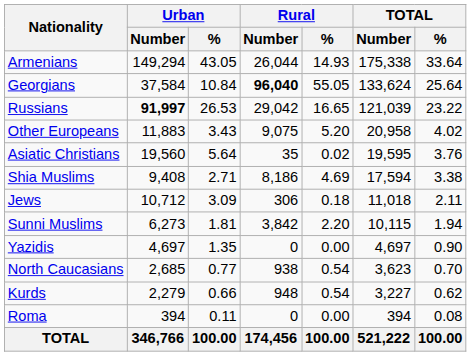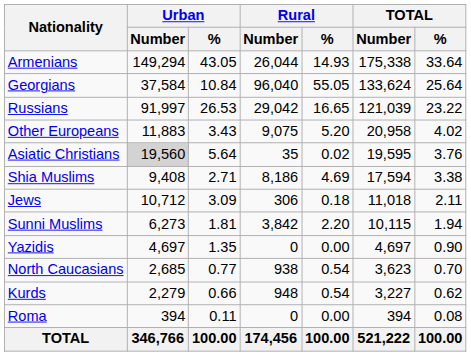(276, 85) bold -> (276, 85) normal
(163, 108) bold -> (163, 108) normal
(163, 154) no background -> (163, 154) lightgrey background
